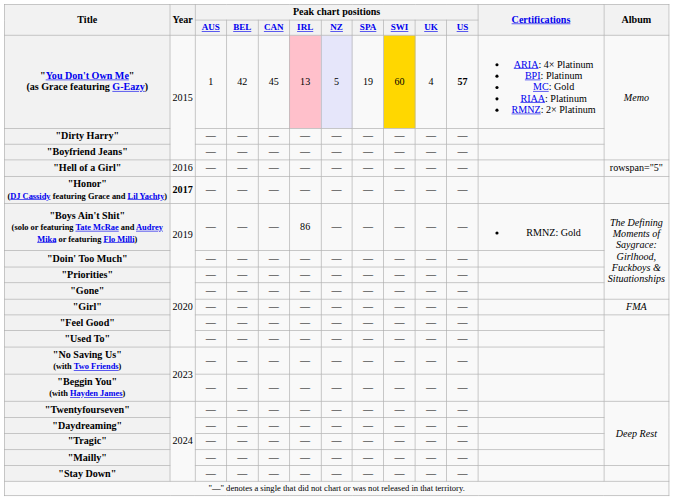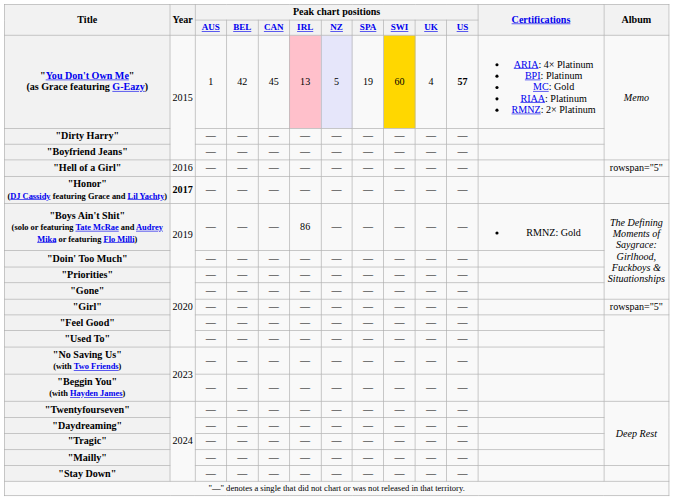(636, 307) FMA -> (636, 307) rowspan="5"
